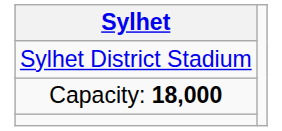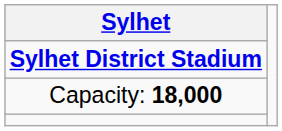(136, 59) normal -> (136, 59) bold
